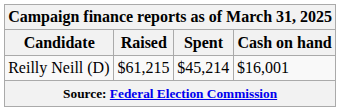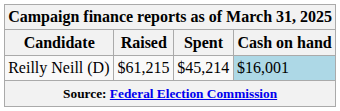(263, 67) no background -> (263, 67) lightblue background
